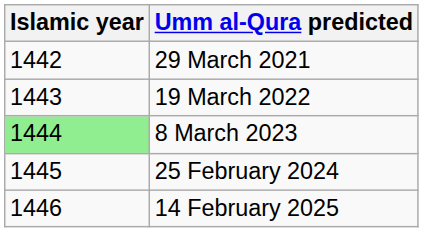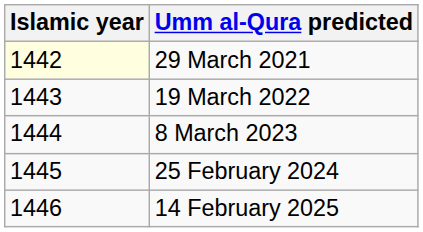(36, 60) no background -> (36, 60) lightyellow background
(36, 134) lightgreen background -> (36, 134) no background
